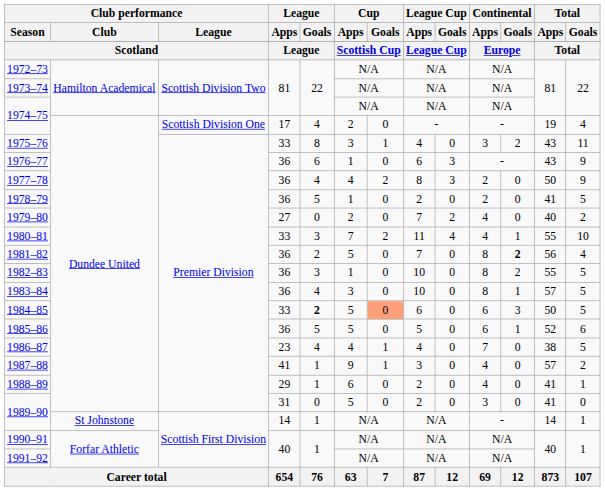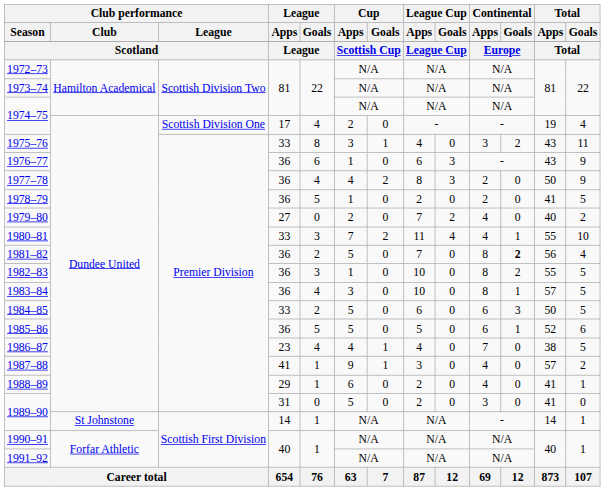(317, 310) bold -> (317, 310) normal
(385, 310) lightsalmon background -> (385, 310) no background
